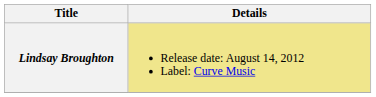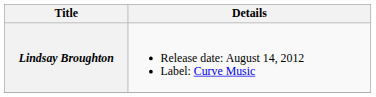(249, 64) khaki background -> (249, 64) no background
